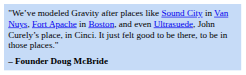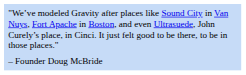(58, 61) bold -> (55, 61) normal
